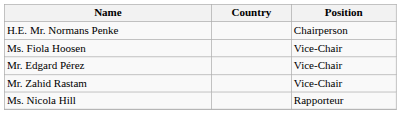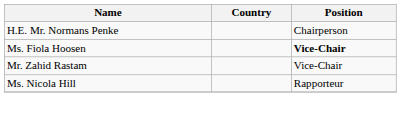(318, 48) normal -> (320, 48) bold
- row: (46, 65)
